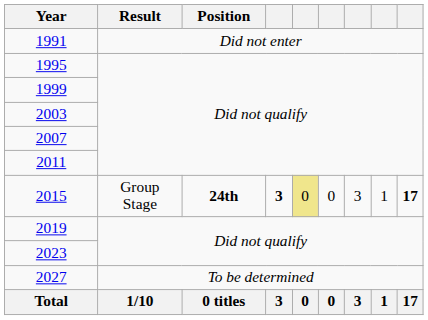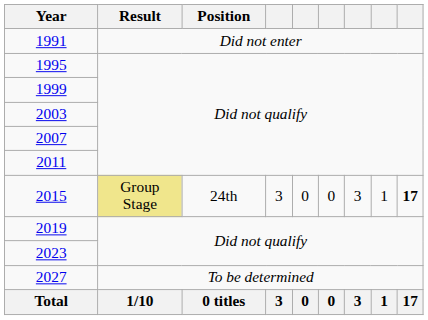(140, 195) no background -> (140, 195) khaki background
(224, 195) bold -> (224, 195) normal
(279, 195) bold -> (279, 195) normal
(305, 195) khaki background -> (305, 195) no background
